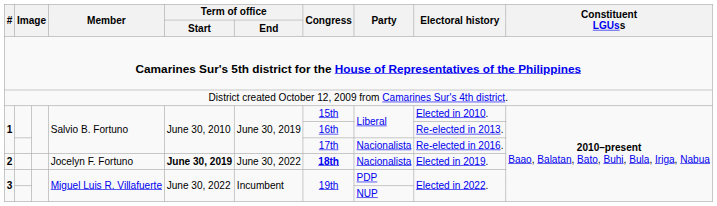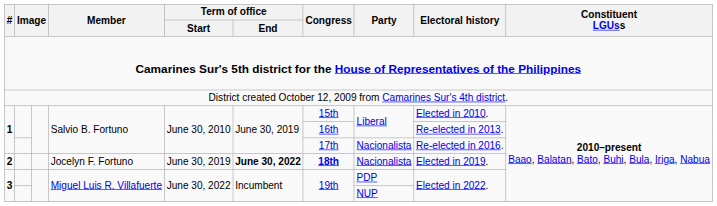(199, 161) bold -> (199, 161) normal
(269, 161) normal -> (268, 161) bold
